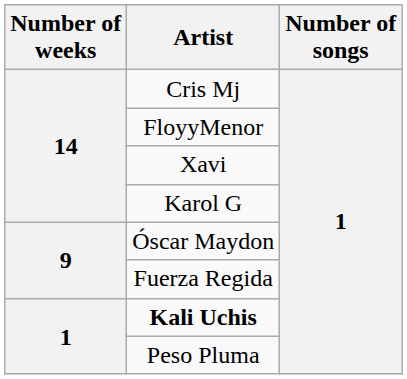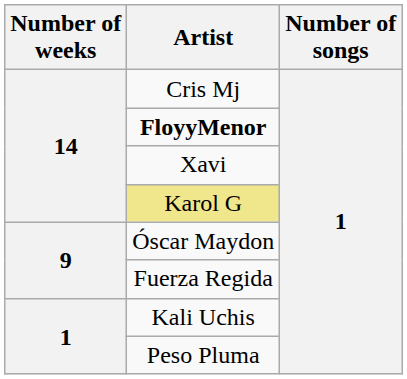(203, 126) normal -> (203, 126) bold
(203, 202) no background -> (203, 202) khaki background
(203, 316) bold -> (203, 316) normal
